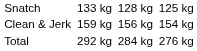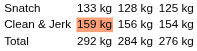(94, 24) no background -> (94, 24) lightsalmon background
